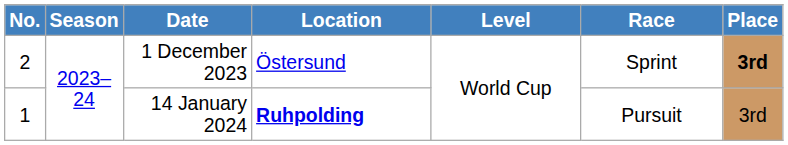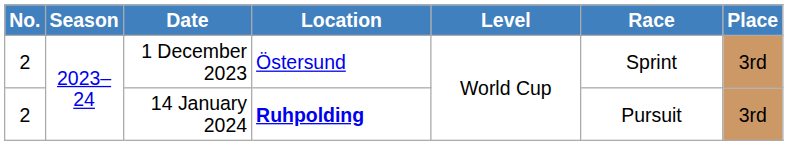(753, 62) bold -> (753, 62) normal
(25, 114) 1 -> (25, 114) 2
